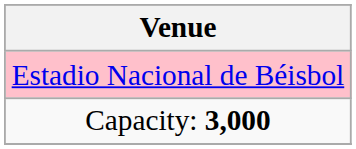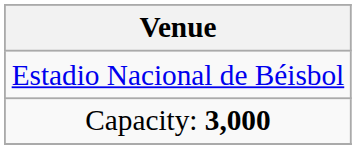(178, 74) pink background -> (178, 74) no background
